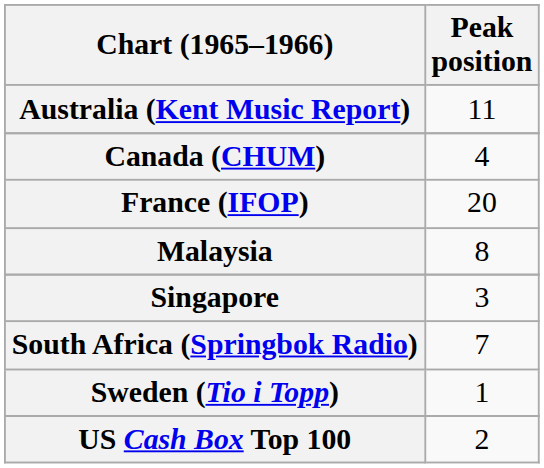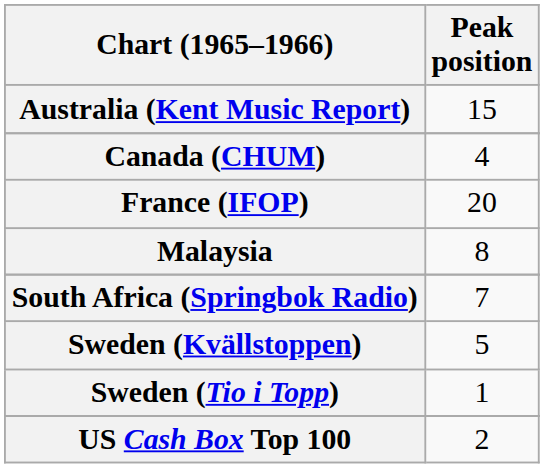(482, 108) 11 -> (482, 108) 15
- row: (215, 297)
+ row: (215, 344)
